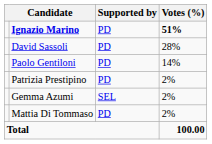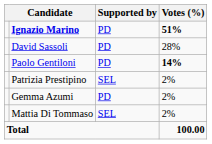(171, 63) normal -> (172, 63) bold
(104, 80) PD -> (107, 80) SEL
(107, 97) SEL -> (104, 97) PD
(104, 113) PD -> (107, 113) SEL
